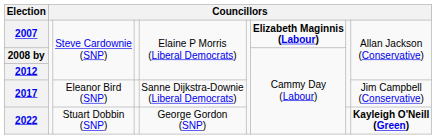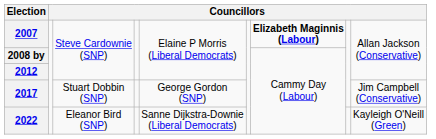(94, 93) Eleanor Bird (SNP) -> (94, 93) Stuart Dobbin (SNP)
(192, 93) Sanne Dijkstra-Downie (Liberal Democrats) -> (192, 93) George Gordon (SNP)
(94, 120) Stuart Dobbin (SNP) -> (94, 120) Eleanor Bird (SNP)
(192, 120) George Gordon (SNP) -> (192, 120) Sanne Dijkstra-Downie (Liberal Democrats)
(391, 120) bold -> (388, 120) normal
